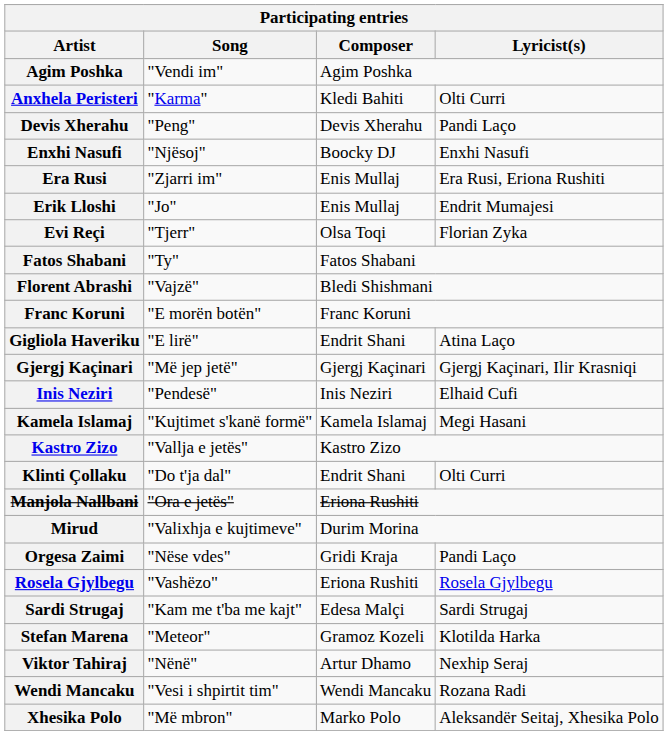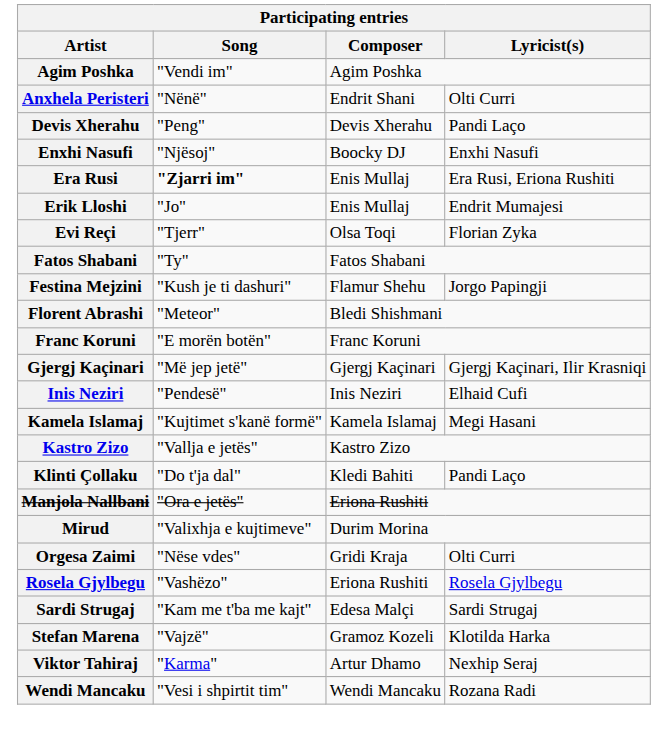(178, 98) "Karma" -> (182, 98) "Nënë"
(362, 98) Kledi Bahiti -> (372, 98) Endrit Shani
(185, 179) normal -> (201, 179) bold
+ row: (85, 286)
(173, 286) "Vajzë" -> (189, 313) "Meteor"
- row: (74, 340)
(363, 475) Endrit Shani -> (371, 475) Kledi Bahiti
(472, 475) Olti Curri -> (487, 475) Pandi Laço
(478, 555) Pandi Laço -> (482, 555) Olti Curri
(179, 636) "Meteor" -> (183, 636) "Vajzë"
(172, 663) "Nënë" -> (187, 663) "Karma"
- row: (74, 717)
